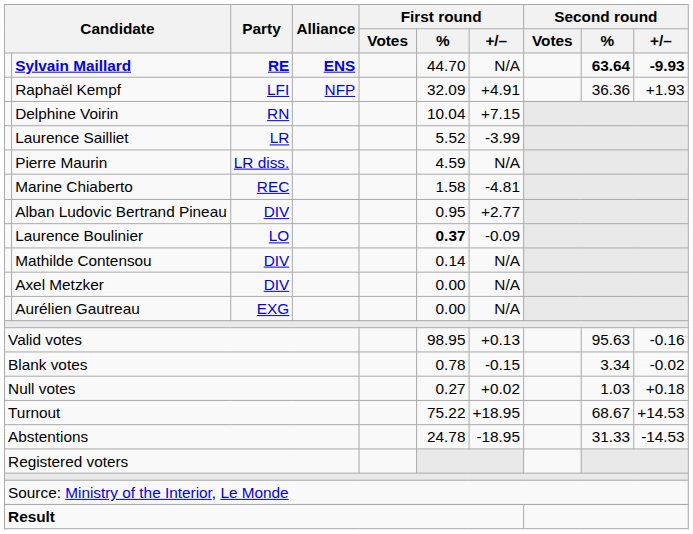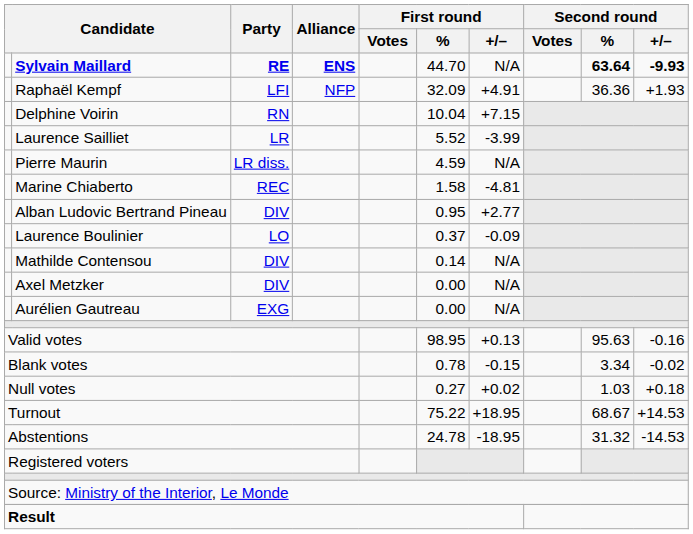(451, 236) bold -> (451, 236) normal
(611, 437) 31.33 -> (611, 437) 31.32
